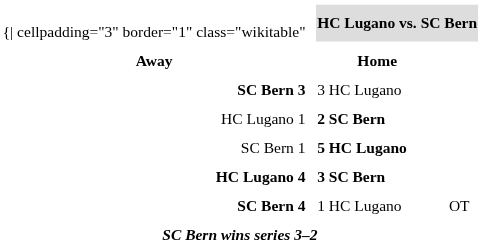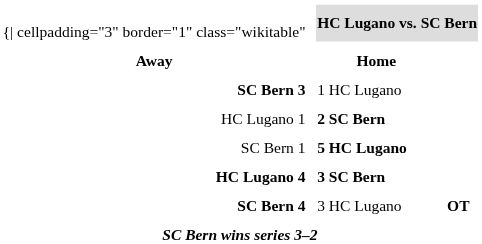(359, 90) 3 HC Lugano -> (359, 90) 1 HC Lugano
(359, 206) 1 HC Lugano -> (359, 206) 3 HC Lugano
(459, 206) normal -> (458, 206) bold
